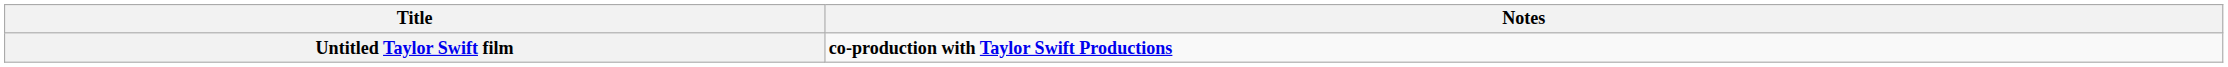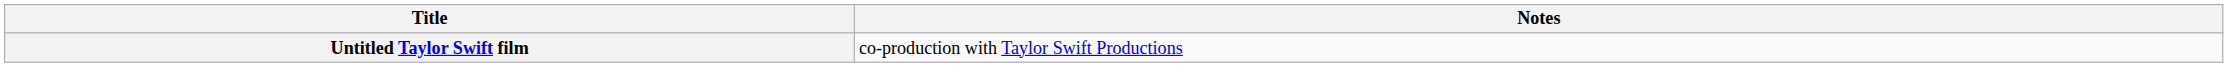(1001, 47) bold -> (1021, 47) normal
